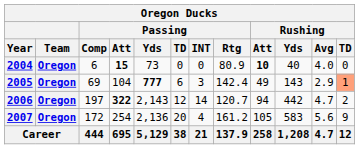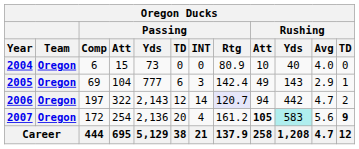(122, 65) bold -> (122, 65) normal
(263, 65) bold -> (263, 65) normal
(152, 83) bold -> (152, 83) normal
(345, 83) lightsalmon background -> (345, 83) no background
(122, 100) bold -> (122, 100) normal
(232, 100) no background -> (232, 100) lavender background
(263, 117) normal -> (263, 117) bold
(293, 117) no background -> (293, 117) paleturquoise background
(345, 117) normal -> (345, 117) bold
